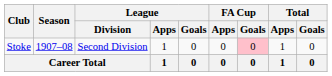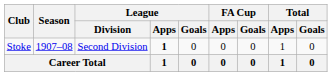(164, 46) normal -> (164, 46) bold
(253, 46) pink background -> (253, 46) no background
